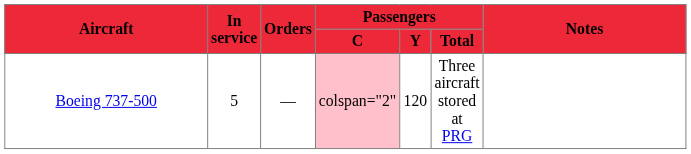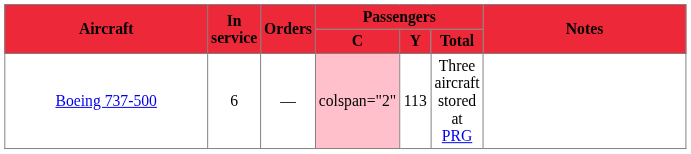(234, 101) 5 -> (234, 101) 6
(415, 101) 120 -> (415, 101) 113
